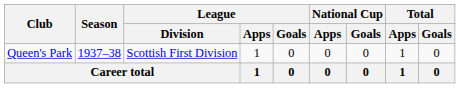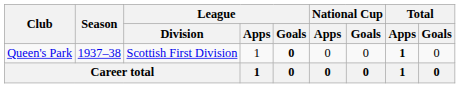(291, 53) normal -> (291, 53) bold
(402, 53) normal -> (402, 53) bold
